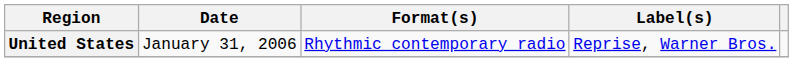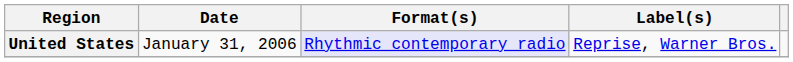(435, 44) no background -> (435, 44) lavender background
